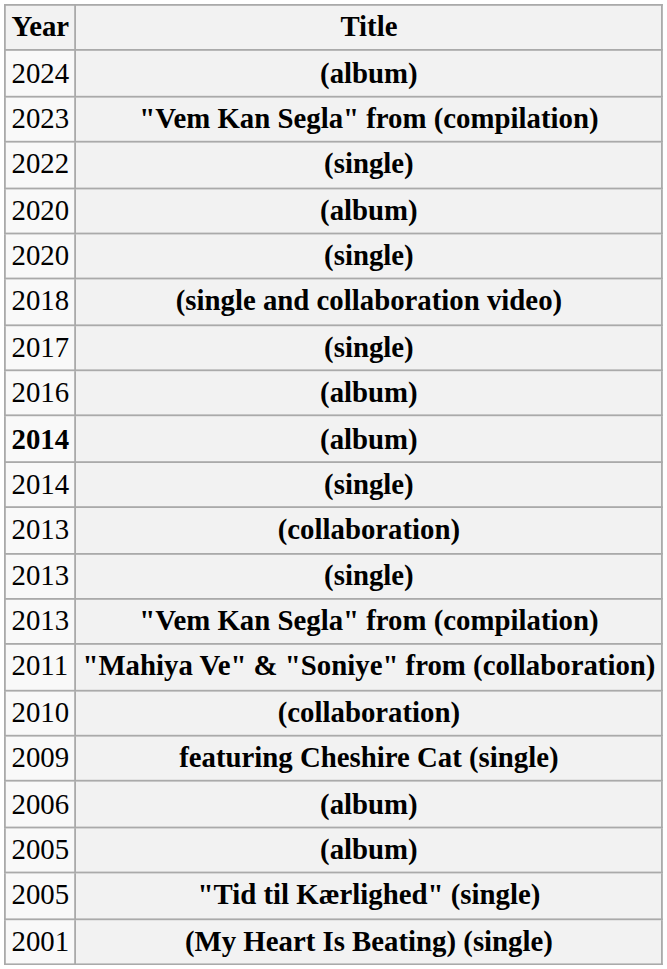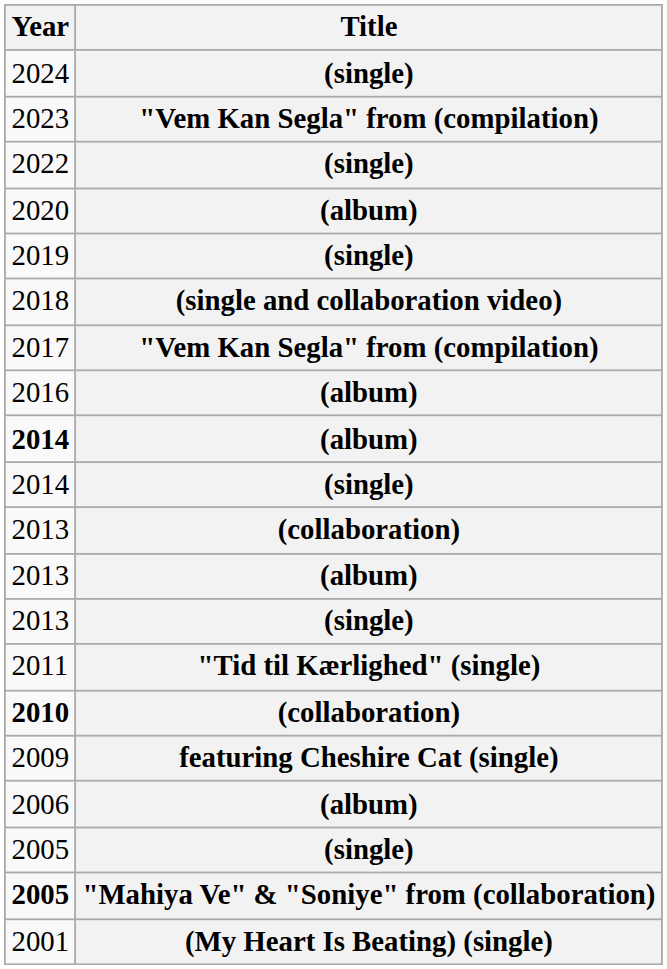(369, 73) (album) -> (369, 73) (single)
(40, 255) 2020 -> (40, 255) 2019
(369, 347) (single) -> (369, 347) "Vem Kan Segla" from (compilation)
(369, 575) (single) -> (369, 575) (album)
(369, 621) "Vem Kan Segla" from (compilation) -> (369, 621) (single)
(369, 666) "Mahiya Ve" & "Soniye" from (collaboration) -> (369, 666) "Tid til Kærlighed" (single)
(40, 712) normal -> (40, 712) bold
(369, 849) (album) -> (369, 849) (single)
(40, 895) normal -> (40, 895) bold
(369, 895) "Tid til Kærlighed" (single) -> (369, 895) "Mahiya Ve" & "Soniye" from (collaboration)
